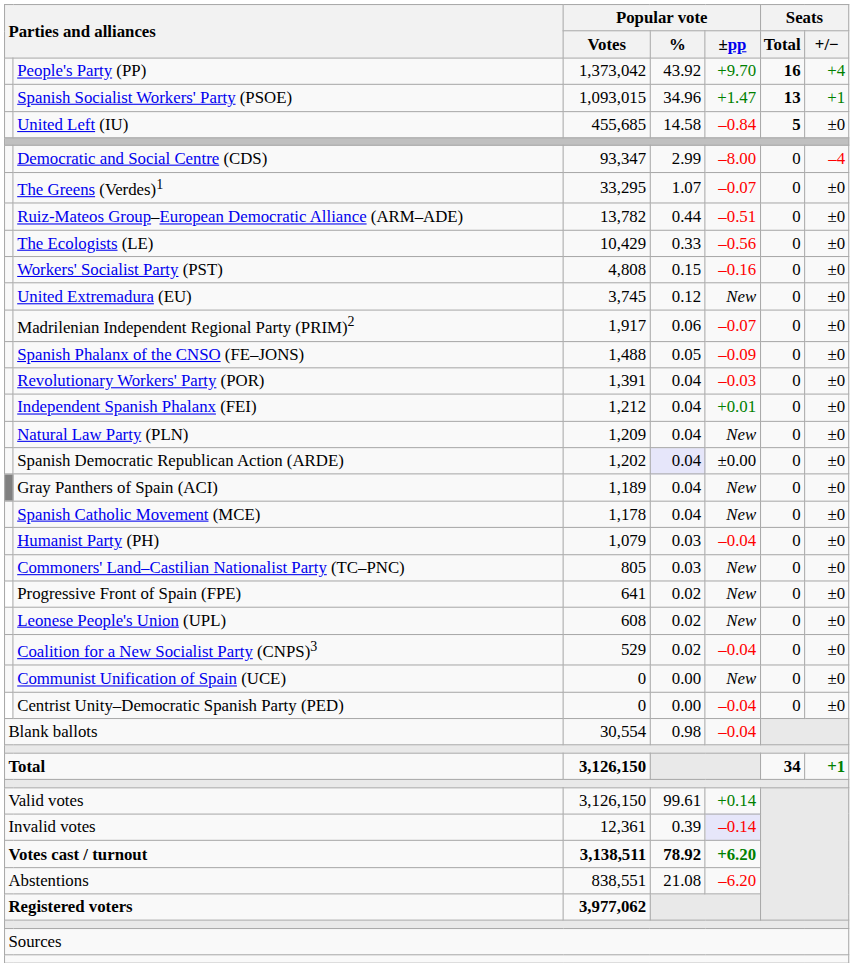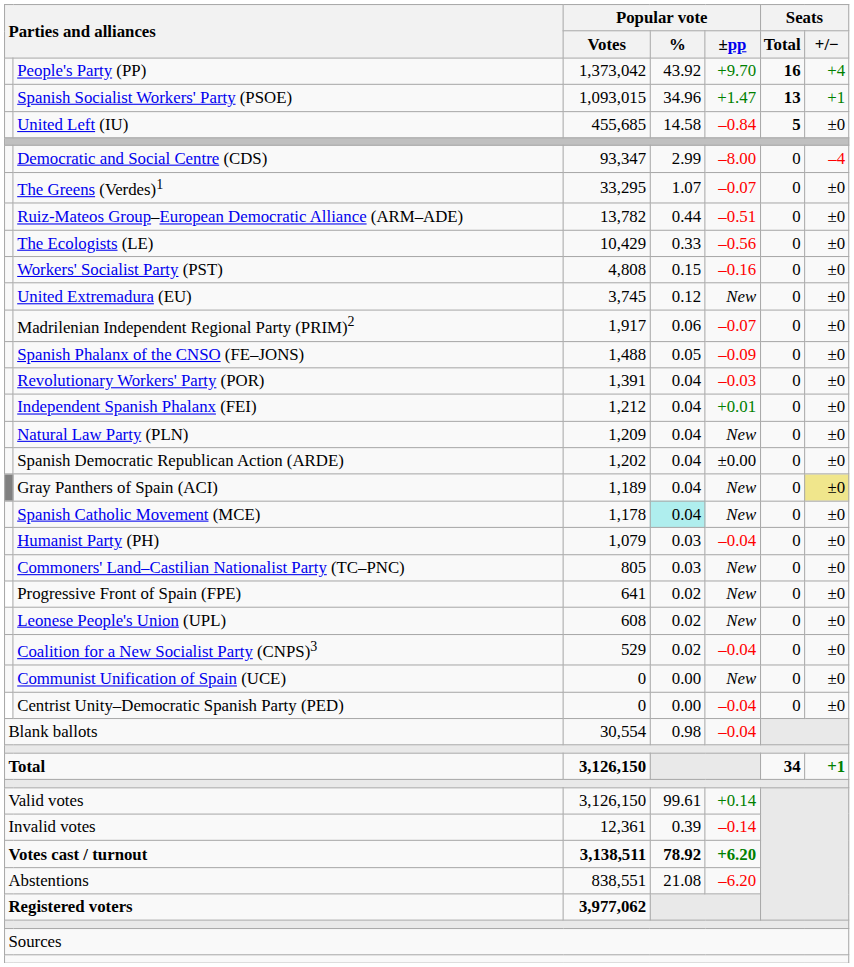(686, 460) lavender background -> (686, 460) no background
(836, 487) no background -> (836, 487) khaki background
(686, 514) no background -> (686, 514) paleturquoise background
(737, 827) lavender background -> (737, 827) no background
